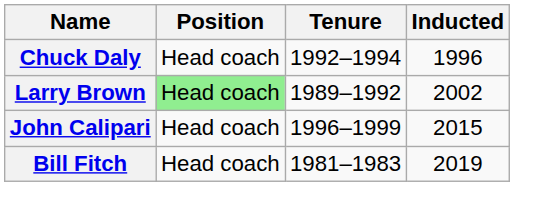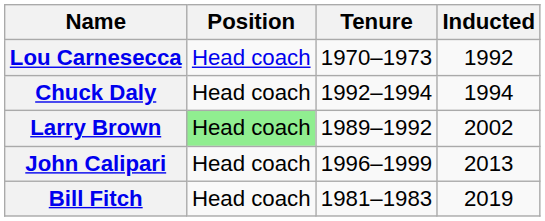+ row: (96, 57)
(458, 57) 1996 -> (489, 92) 1994
(458, 127) 2015 -> (489, 163) 2013
